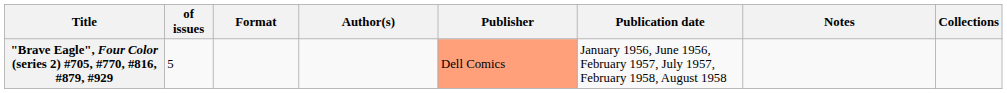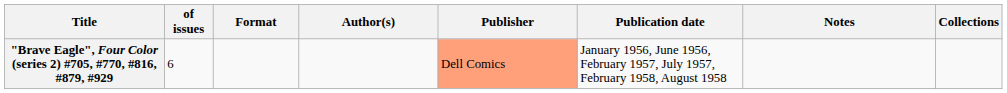(170, 63) 5 -> (170, 63) 6
